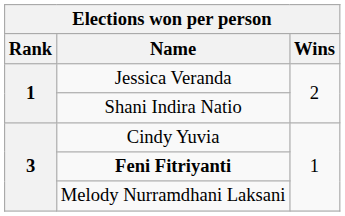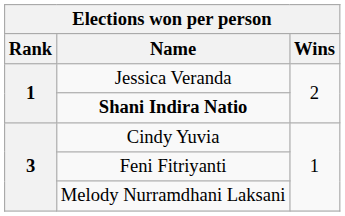(173, 107) normal -> (173, 107) bold
(173, 166) bold -> (173, 166) normal
